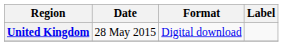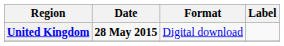(125, 31) normal -> (126, 31) bold
